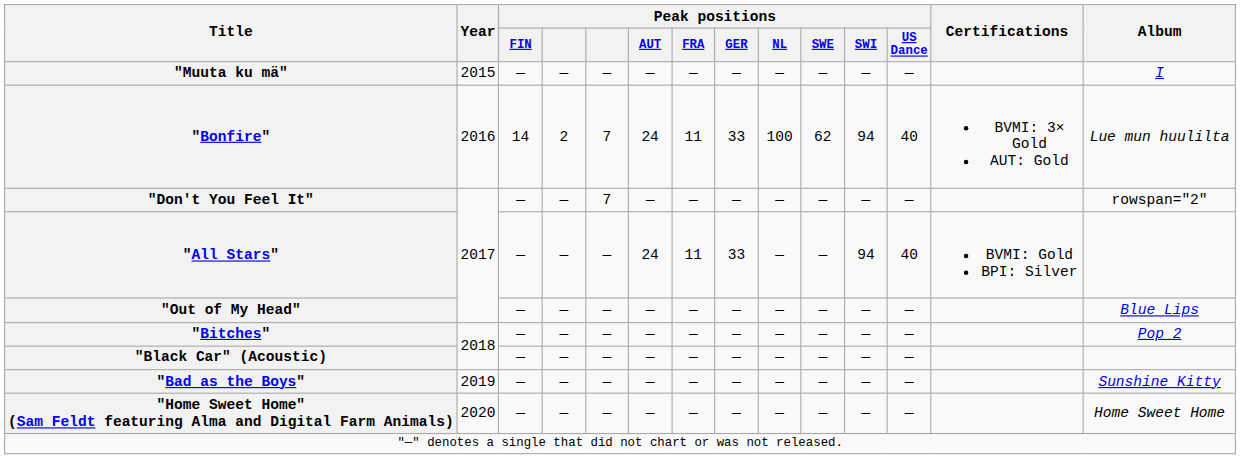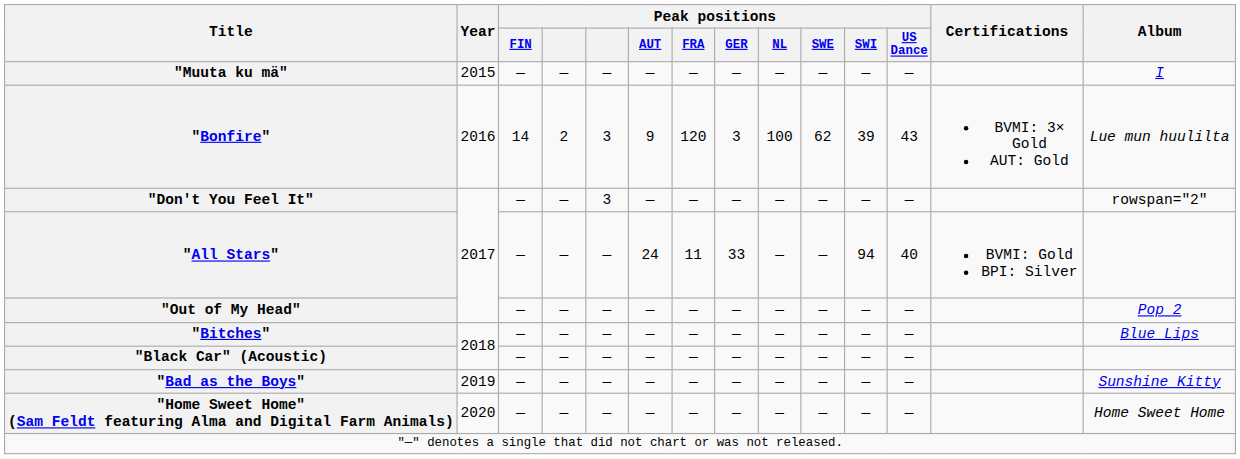(607, 137) 7 -> (607, 137) 3
(650, 137) 24 -> (650, 137) 9
(693, 137) 11 -> (693, 137) 120
(736, 137) 33 -> (736, 137) 3
(866, 137) 94 -> (866, 137) 39
(909, 137) 40 -> (909, 137) 43
(607, 200) 7 -> (607, 200) 3
(1160, 310) Blue Lips -> (1160, 310) Pop 2
(1160, 334) Pop 2 -> (1160, 334) Blue Lips
